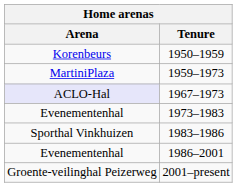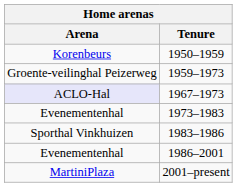(82, 73) MartiniPlaza -> (82, 73) Groente-veilinghal Peizerweg
(82, 172) Groente-veilinghal Peizerweg -> (82, 172) MartiniPlaza
